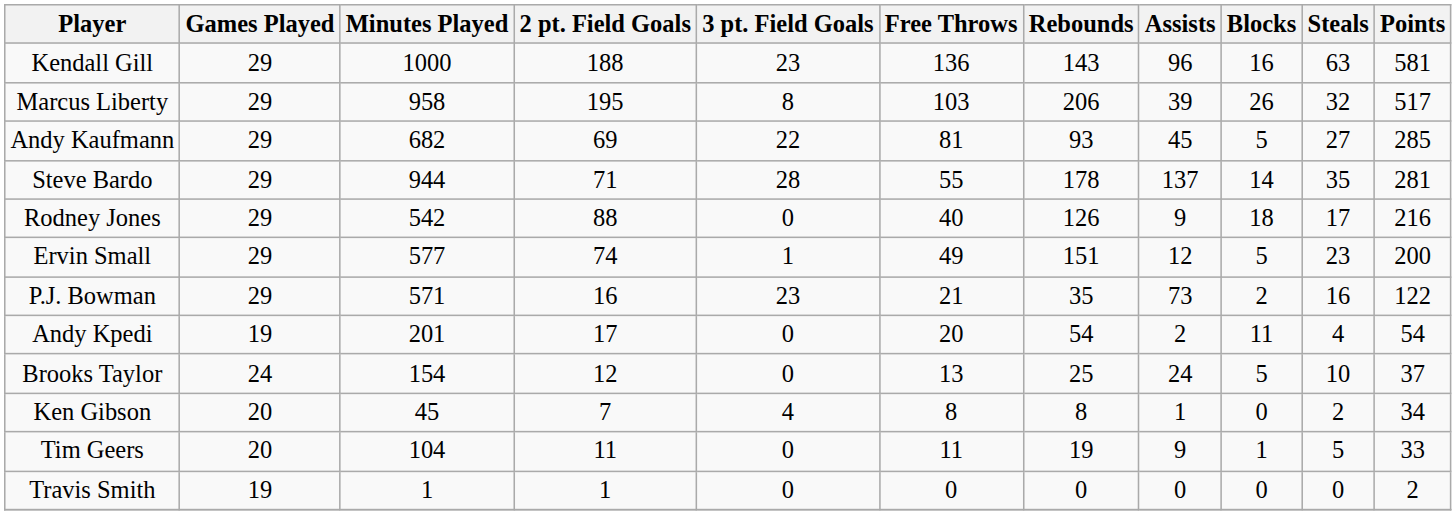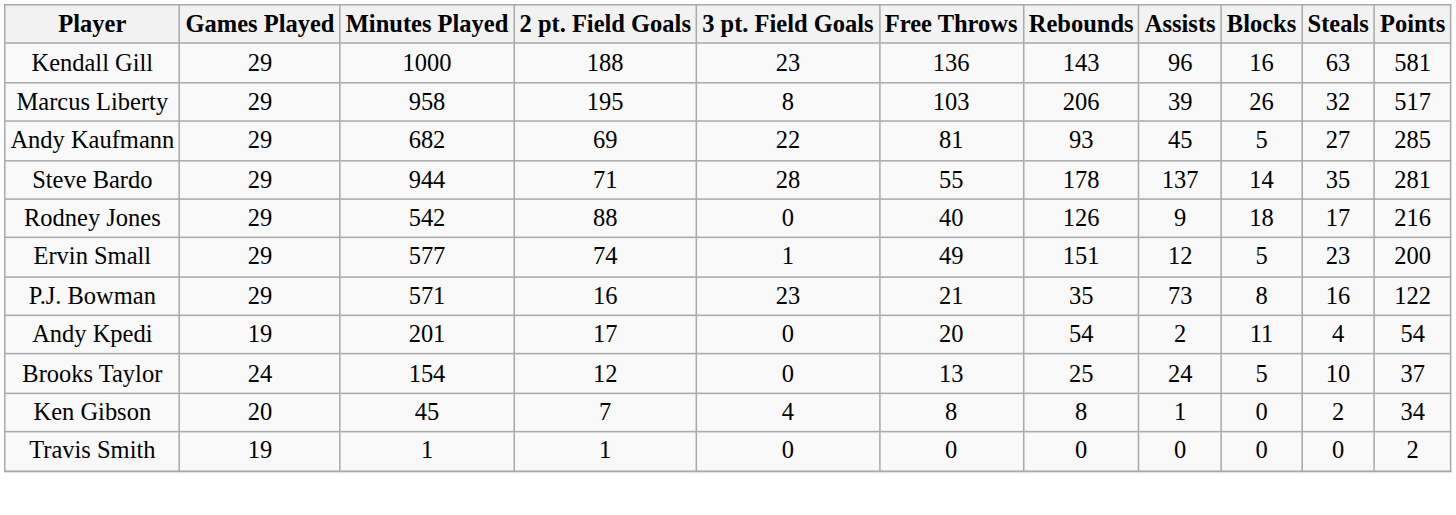(1262, 295) 2 -> (1262, 295) 8
- row: (92, 450)
